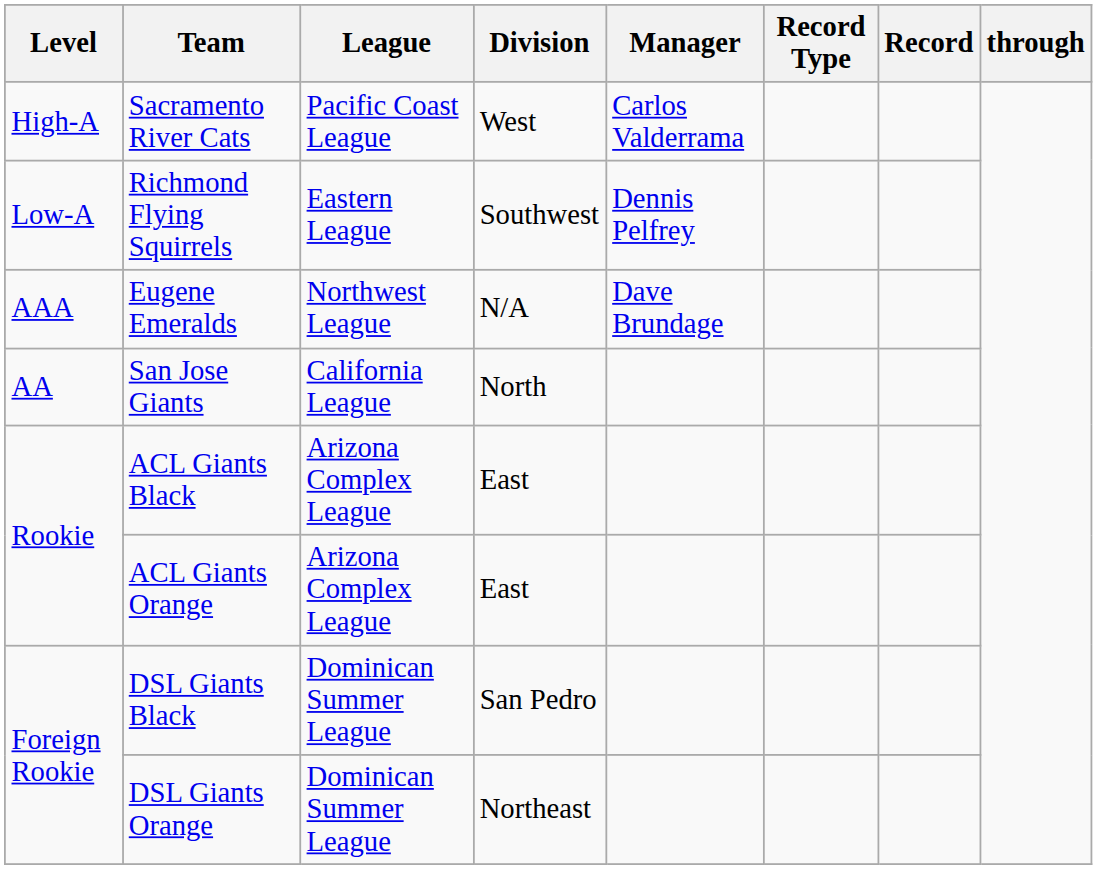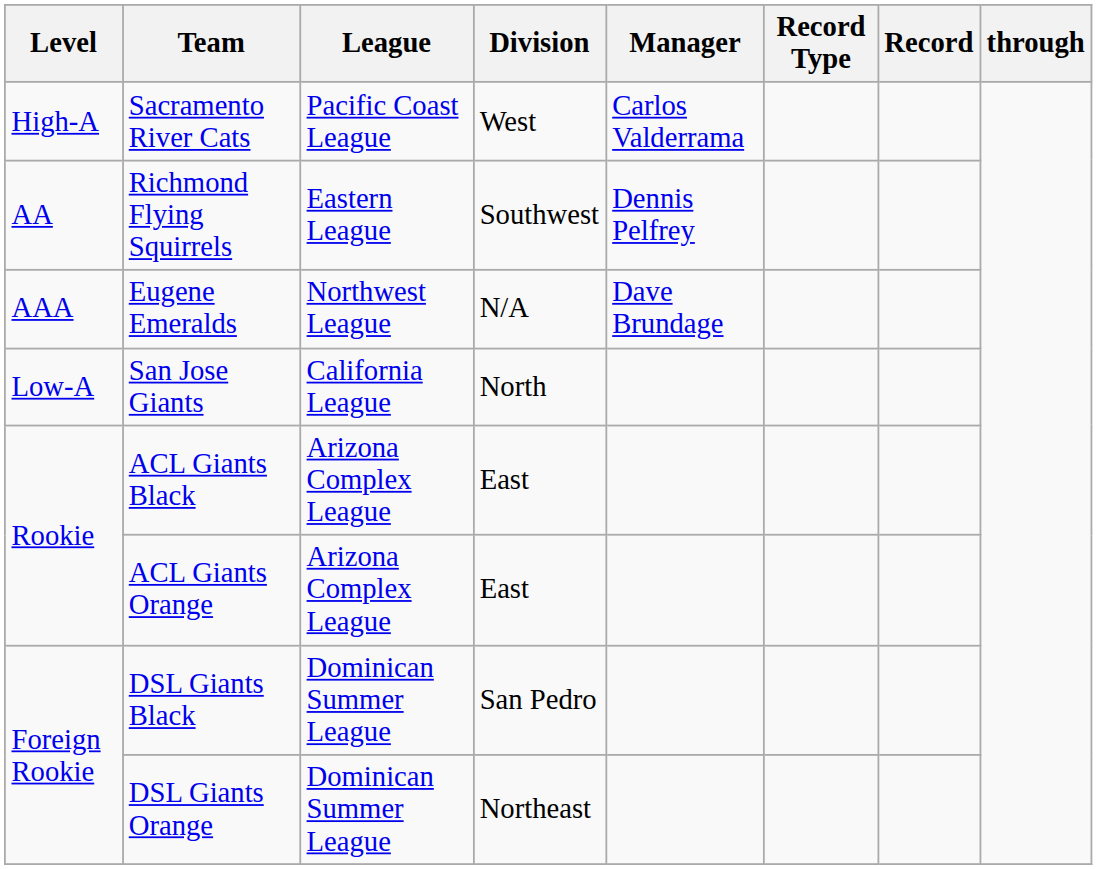(53, 214) Low-A -> (32, 214) AA
(32, 386) AA -> (53, 386) Low-A
